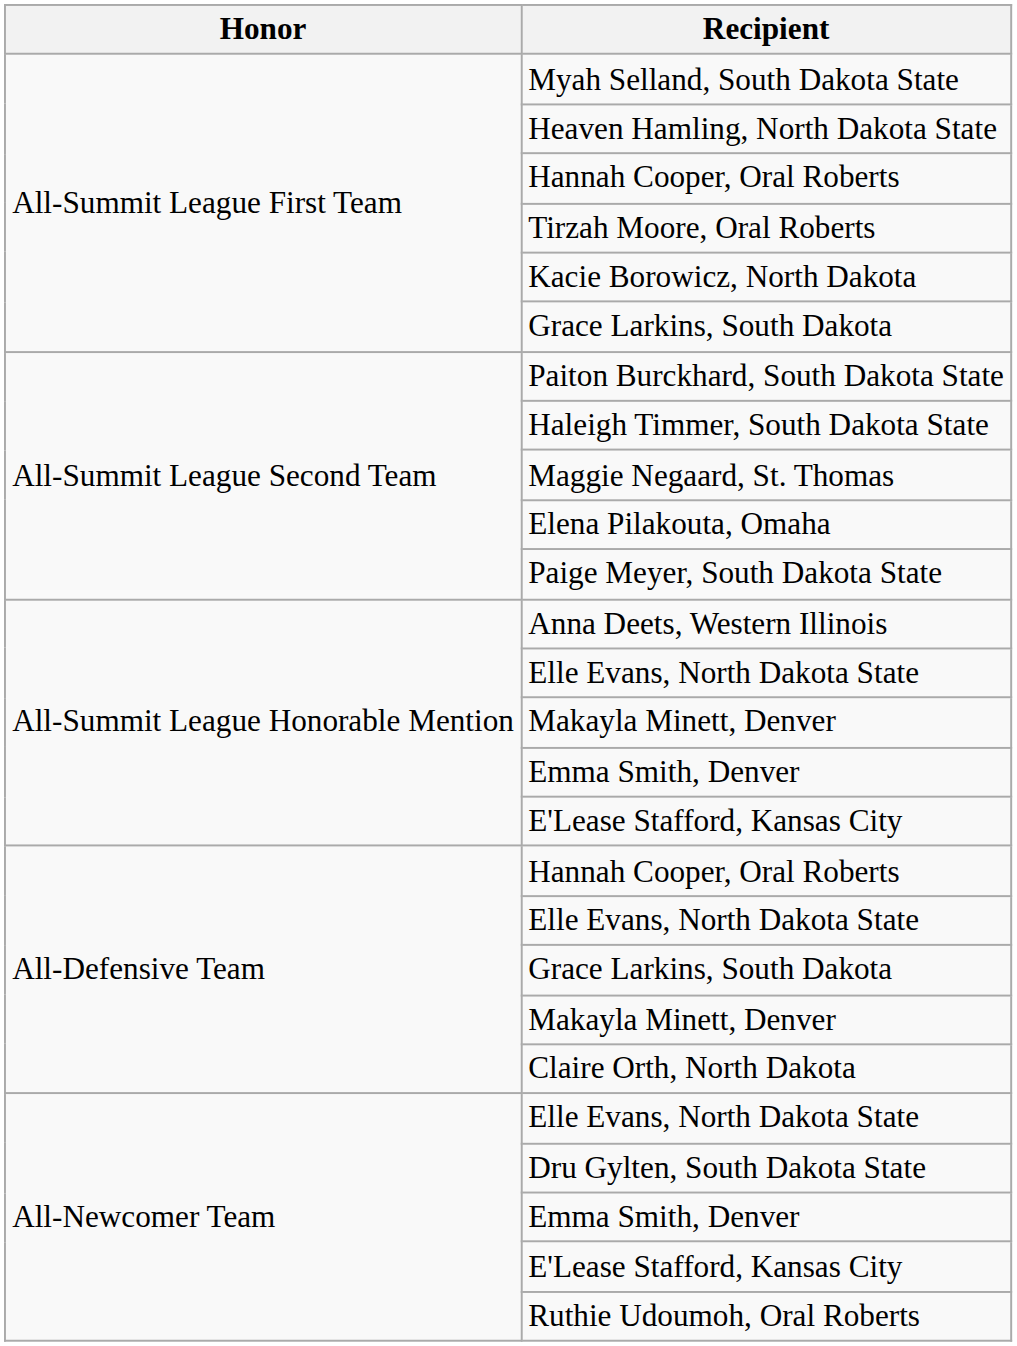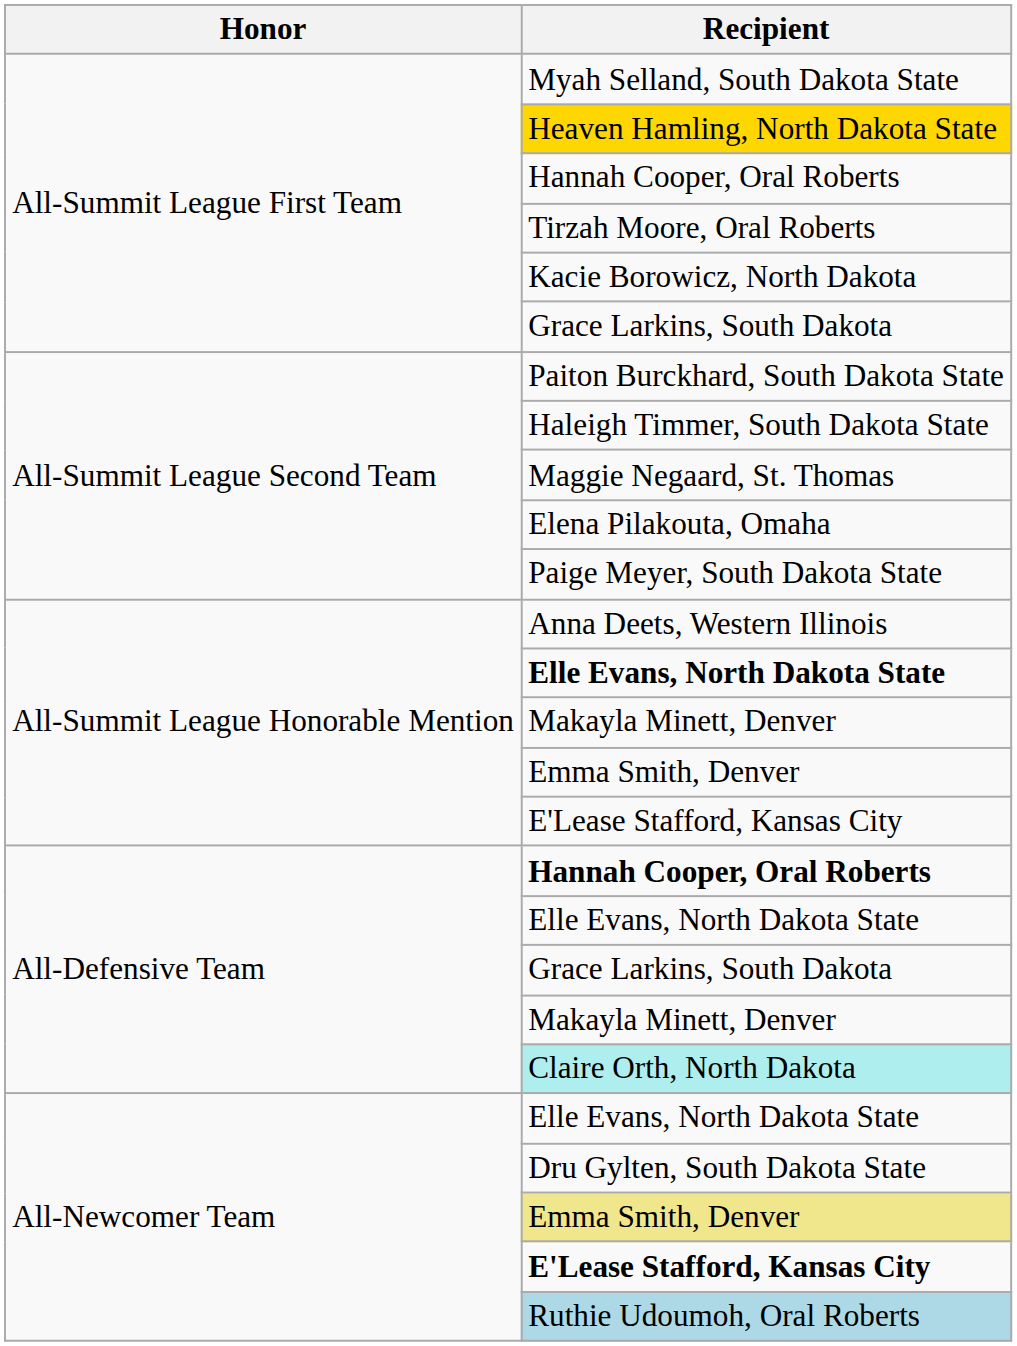(763, 128) no background -> (763, 128) gold background
(724, 672) normal -> (737, 672) bold
(714, 870) normal -> (730, 870) bold
(692, 1068) no background -> (692, 1068) paleturquoise background
(664, 1216) no background -> (664, 1216) khaki background
(715, 1266) normal -> (729, 1266) bold
(724, 1315) no background -> (724, 1315) lightblue background
